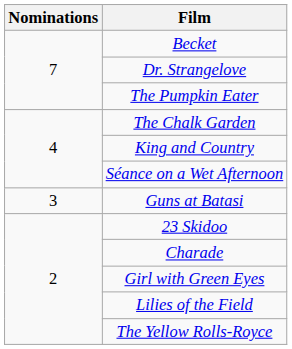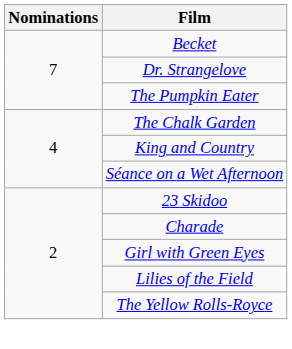- row: (194, 200)
